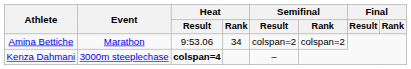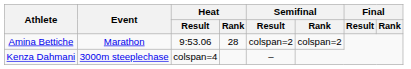(236, 42) 34 -> (233, 42) 28
(197, 57) bold -> (195, 57) normal
